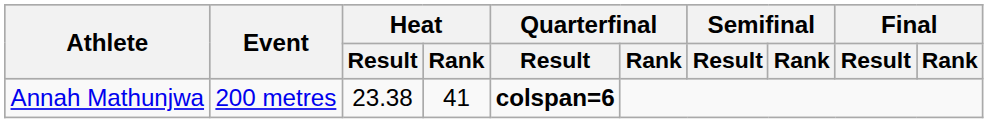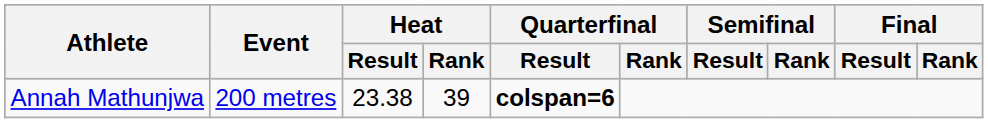(457, 99) 41 -> (457, 99) 39
